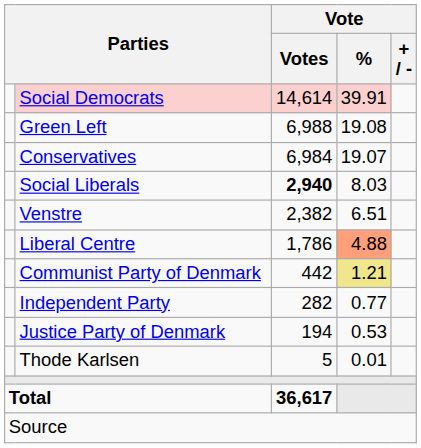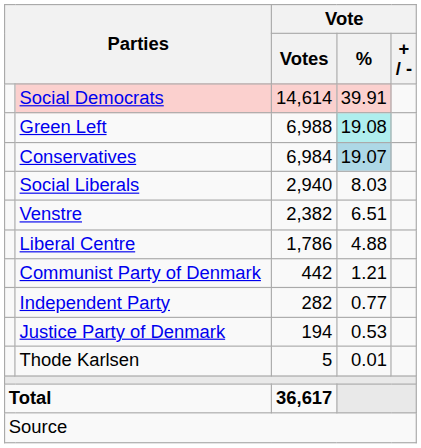(364, 127) no background -> (364, 127) paleturquoise background
(364, 156) no background -> (364, 156) lightblue background
(309, 185) bold -> (309, 185) normal
(369, 244) lightsalmon background -> (369, 244) no background
(369, 273) khaki background -> (369, 273) no background
